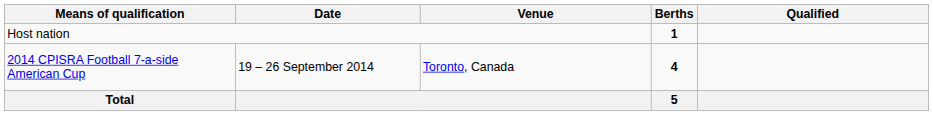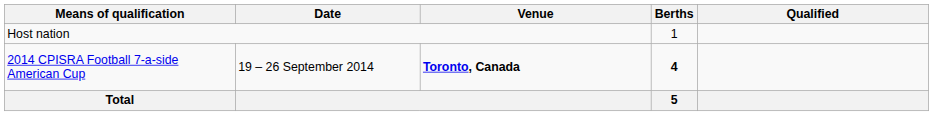(674, 33) bold -> (674, 33) normal
(468, 67) normal -> (471, 67) bold
